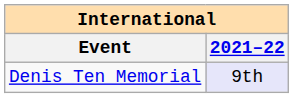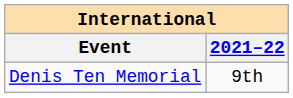(247, 77) lavender background -> (247, 77) no background
